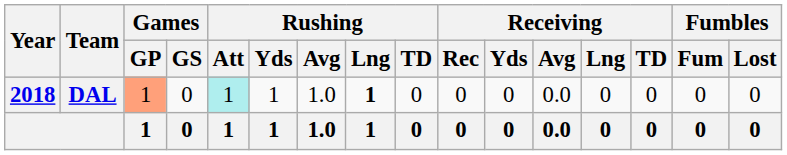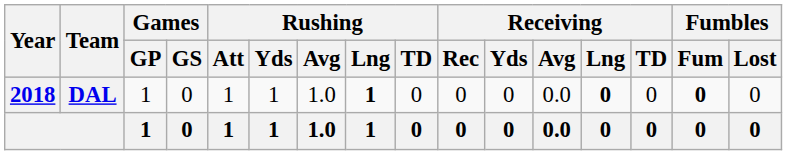(146, 94) lightsalmon background -> (146, 94) no background
(228, 94) paleturquoise background -> (228, 94) no background
(606, 94) normal -> (606, 94) bold
(700, 94) normal -> (700, 94) bold
